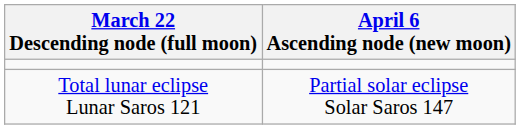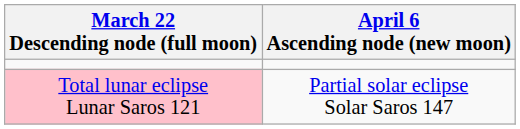(133, 96) no background -> (133, 96) pink background
